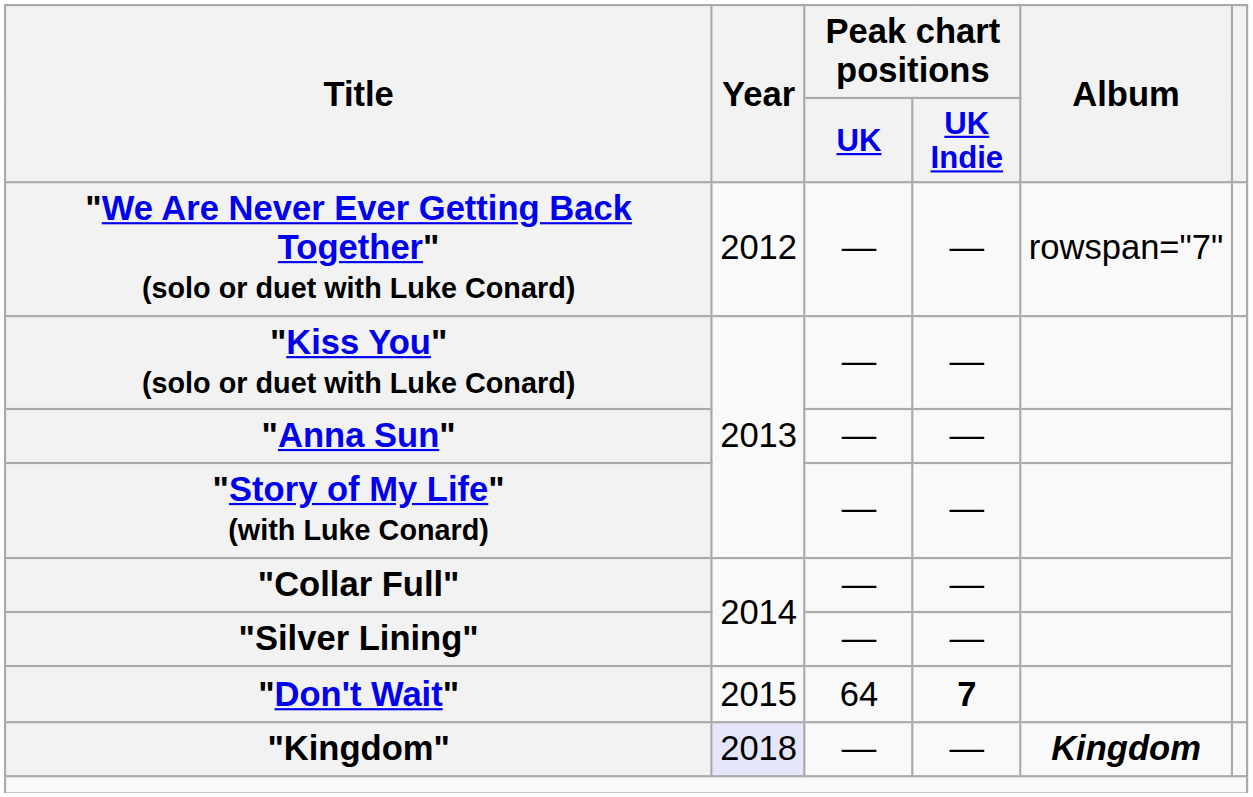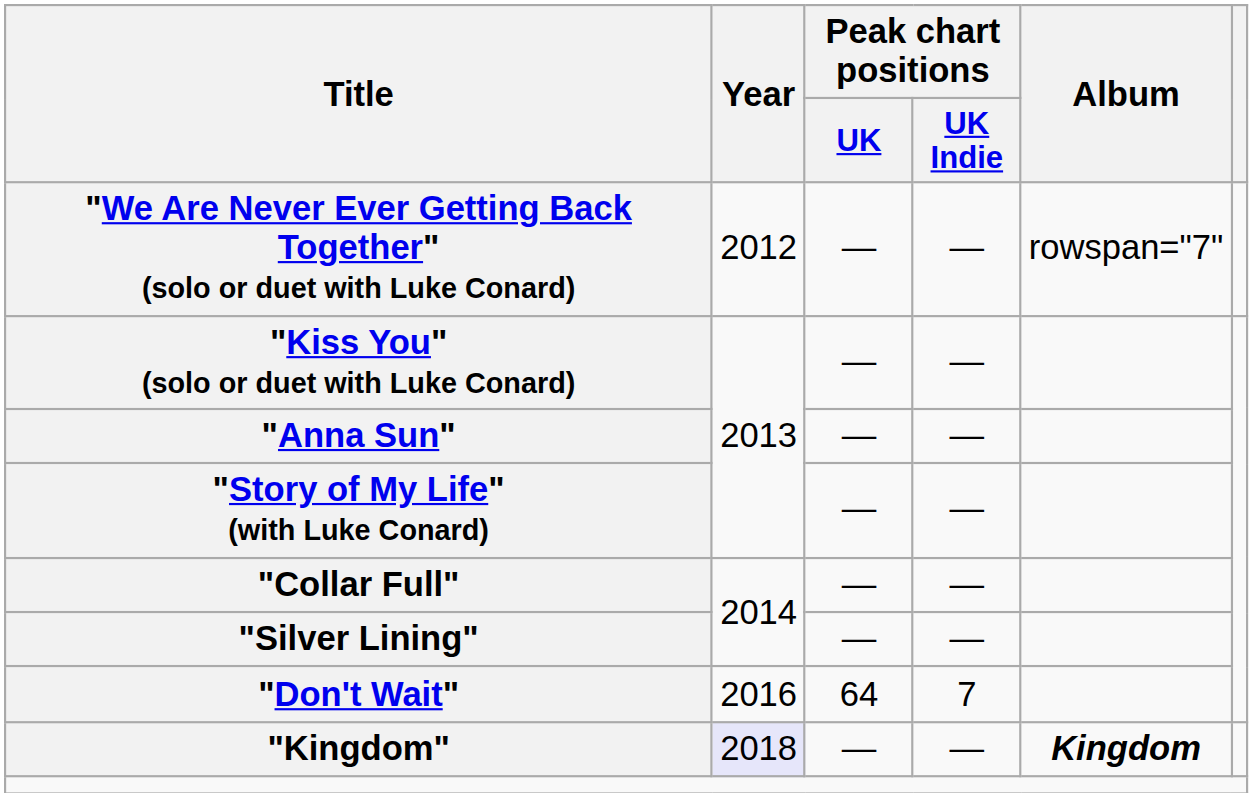(759, 693) 2015 -> (759, 693) 2016
(967, 693) bold -> (967, 693) normal
